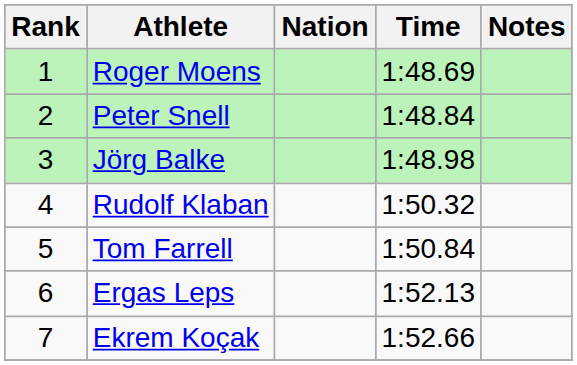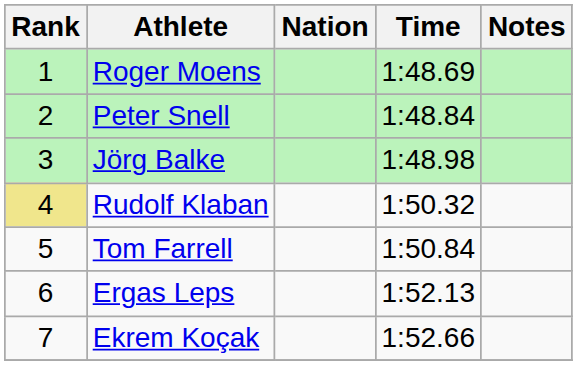(46, 204) no background -> (46, 204) khaki background
